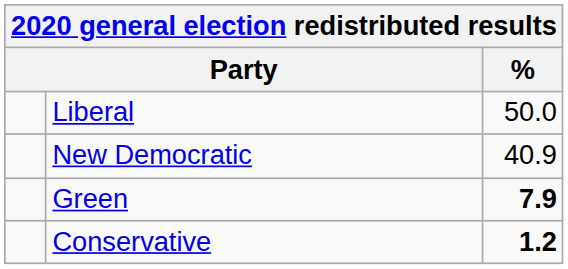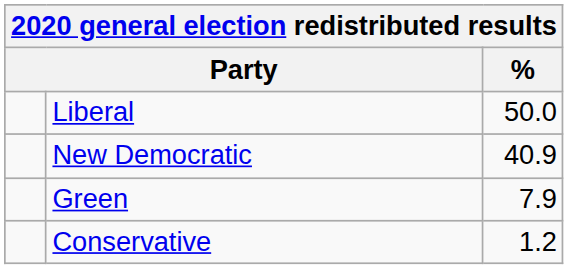(538, 198) bold -> (538, 198) normal
(538, 241) bold -> (538, 241) normal
